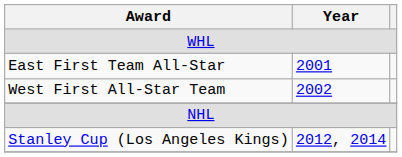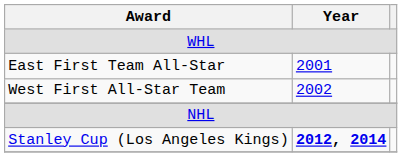(341, 140) normal -> (341, 140) bold
